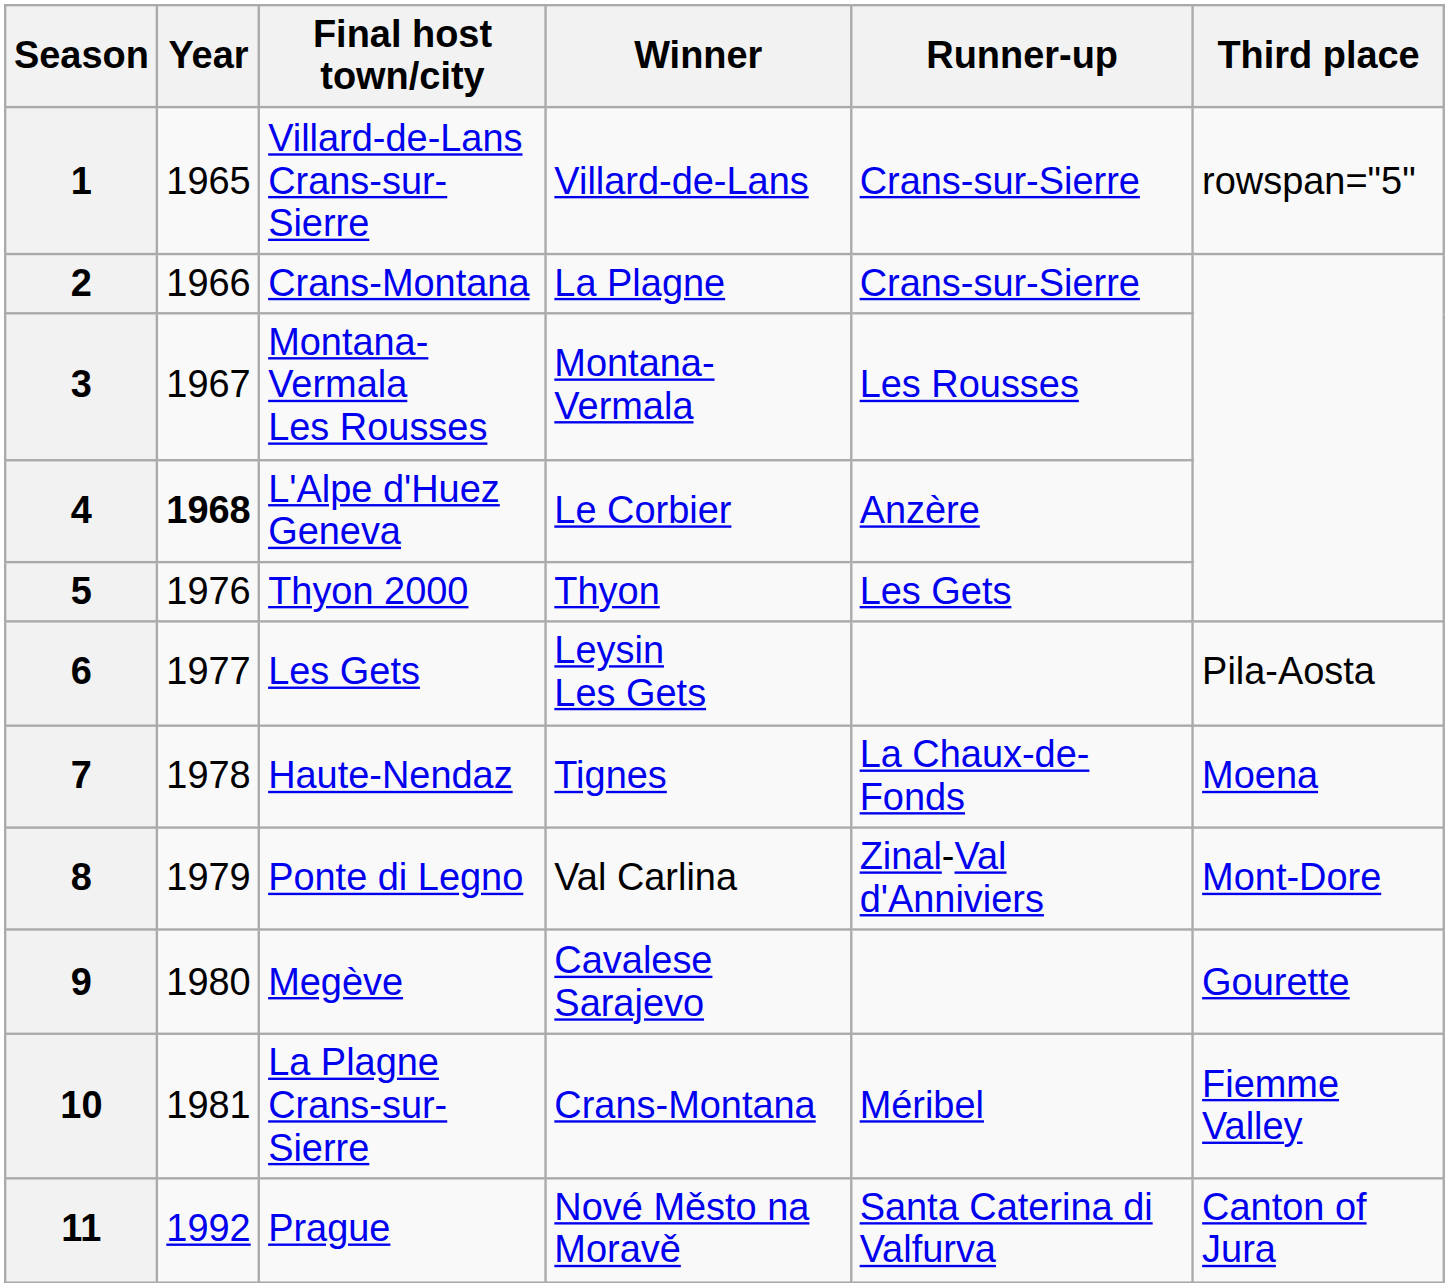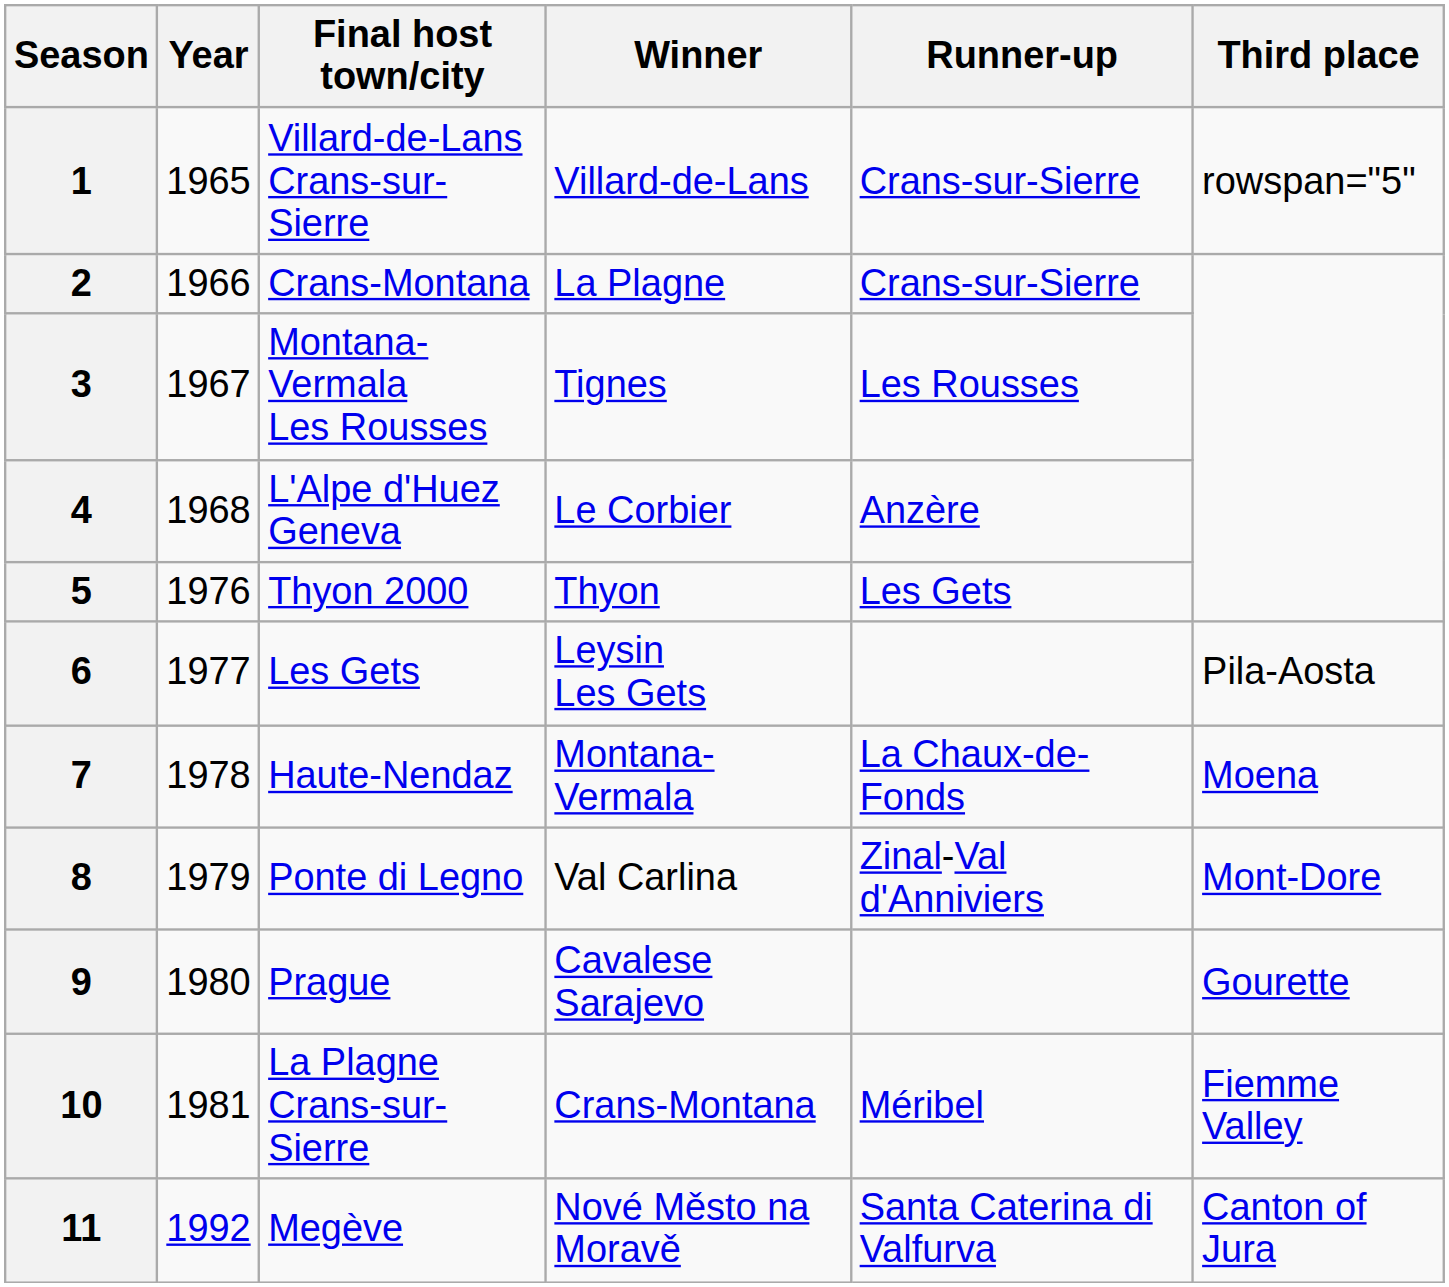(634, 385) Montana-Vermala -> (611, 385) Tignes
(208, 509) bold -> (208, 509) normal
(611, 775) Tignes -> (634, 775) Montana-Vermala
(336, 981) Megève -> (329, 981) Prague
(329, 1229) Prague -> (336, 1229) Megève
